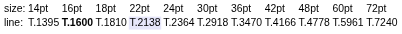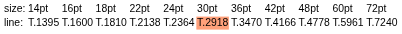(77, 23) bold -> (77, 23) normal
(145, 23) lavender background -> (145, 23) no background
(213, 23) no background -> (213, 23) lightsalmon background
